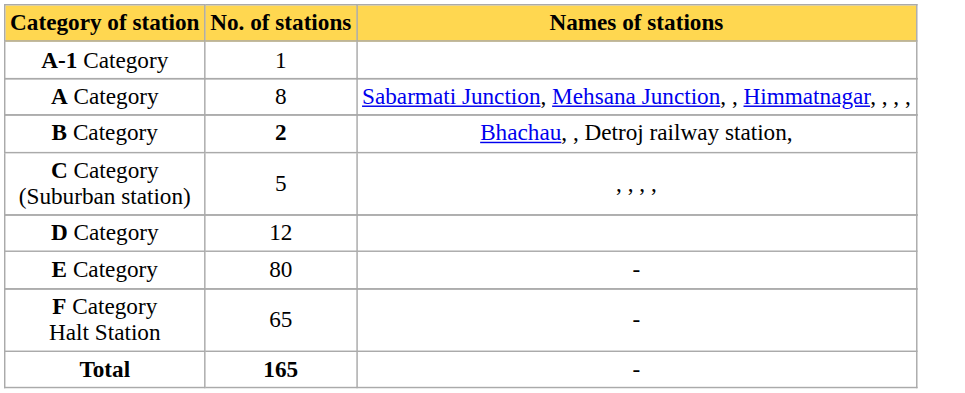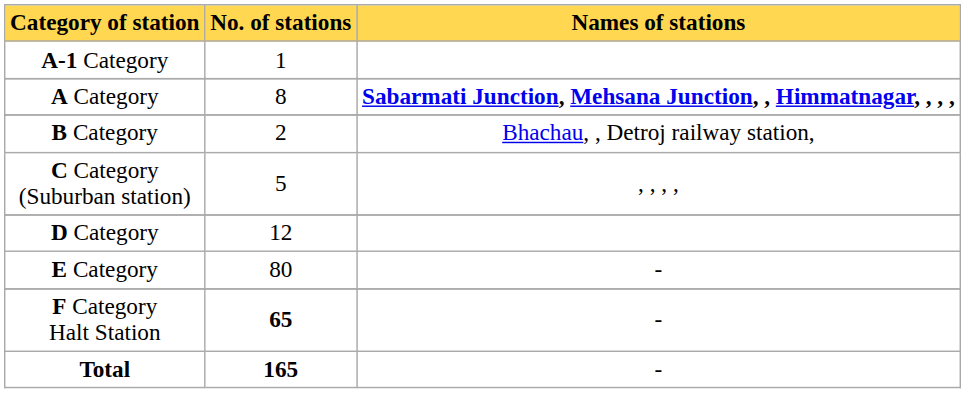(636, 96) normal -> (658, 96) bold
(281, 133) bold -> (281, 133) normal
(281, 319) normal -> (281, 319) bold
